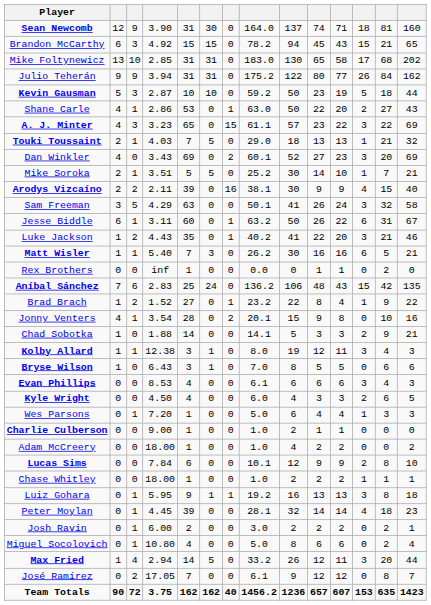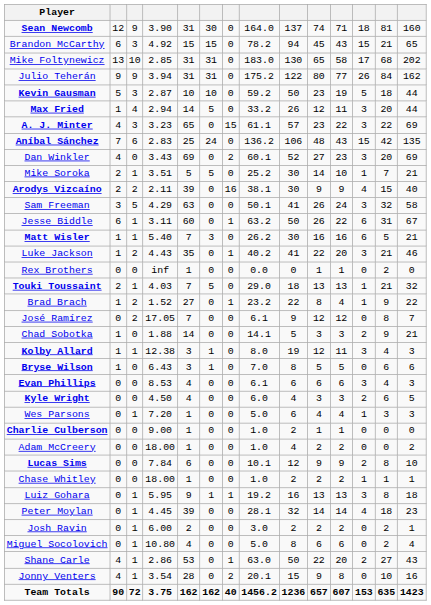rows swapped: (57, 109) <-> (57, 560)
rows swapped: (57, 286) <-> (57, 141)
rows swapped: (57, 238) <-> (57, 254)
rows swapped: (57, 318) <-> (57, 576)
